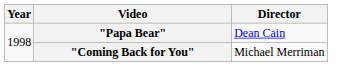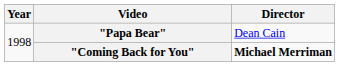(279, 52) normal -> (283, 52) bold
